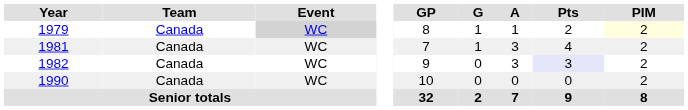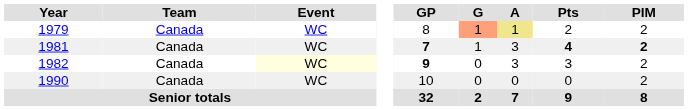(316, 29) lightgrey background -> (316, 29) no background
(478, 29) no background -> (478, 29) lightsalmon background
(515, 29) no background -> (515, 29) khaki background
(644, 29) lightyellow background -> (644, 29) no background
(426, 46) normal -> (426, 46) bold
(568, 46) normal -> (568, 46) bold
(644, 46) normal -> (644, 46) bold
(316, 63) no background -> (316, 63) lightyellow background
(426, 63) normal -> (426, 63) bold
(568, 63) lavender background -> (568, 63) no background
